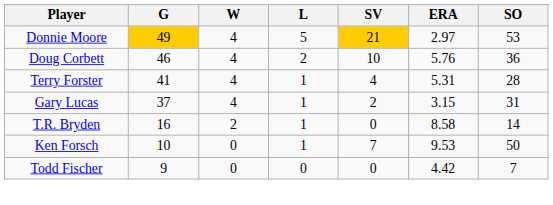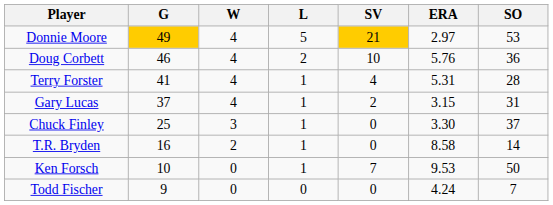+ row: (67, 124)
(443, 168) 4.42 -> (443, 189) 4.24
